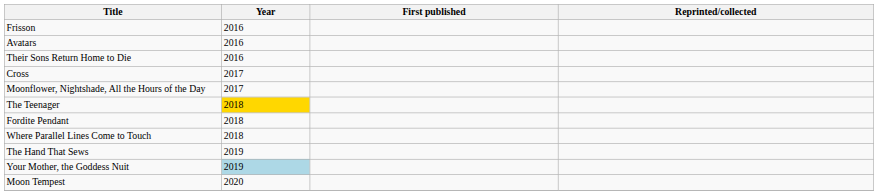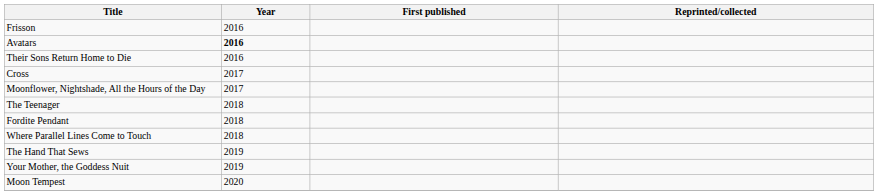(234, 43) normal -> (234, 43) bold
(234, 105) gold background -> (234, 105) no background
(234, 167) lightblue background -> (234, 167) no background
